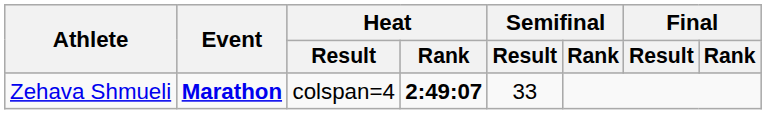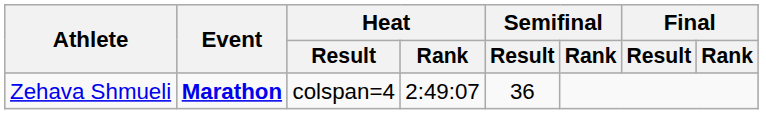(444, 91) bold -> (443, 91) normal
(525, 91) 33 -> (522, 91) 36
